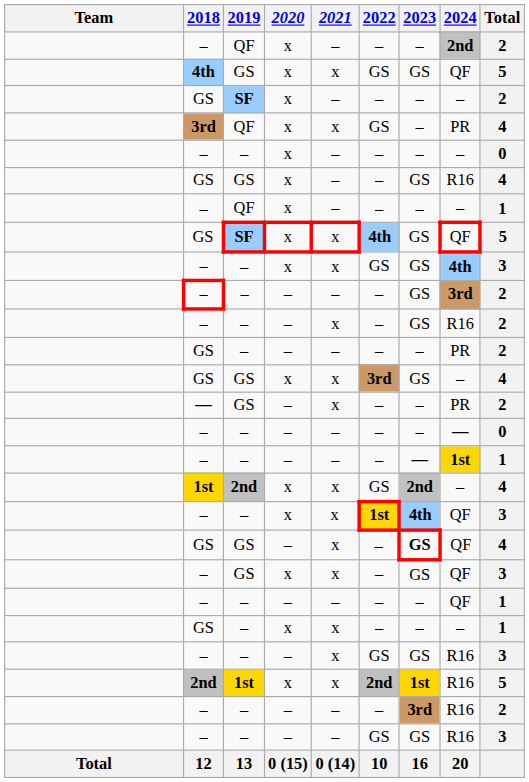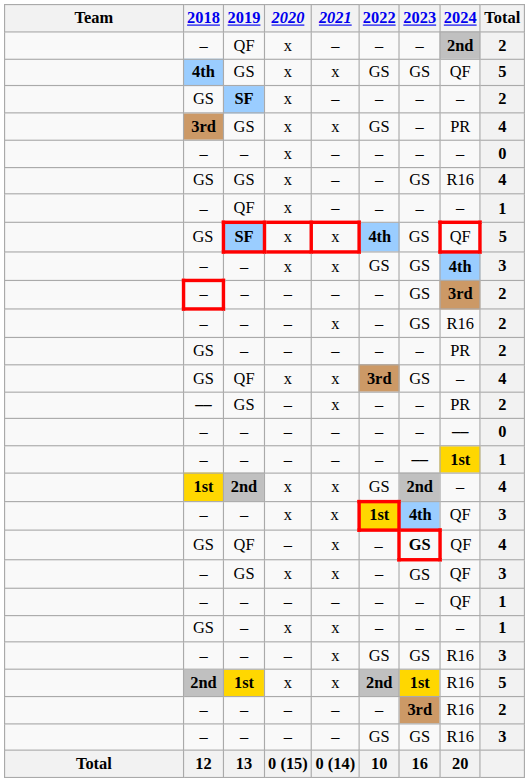(244, 126) QF -> (244, 126) GS
(244, 378) GS -> (244, 378) QF
(244, 545) GS -> (244, 545) QF
